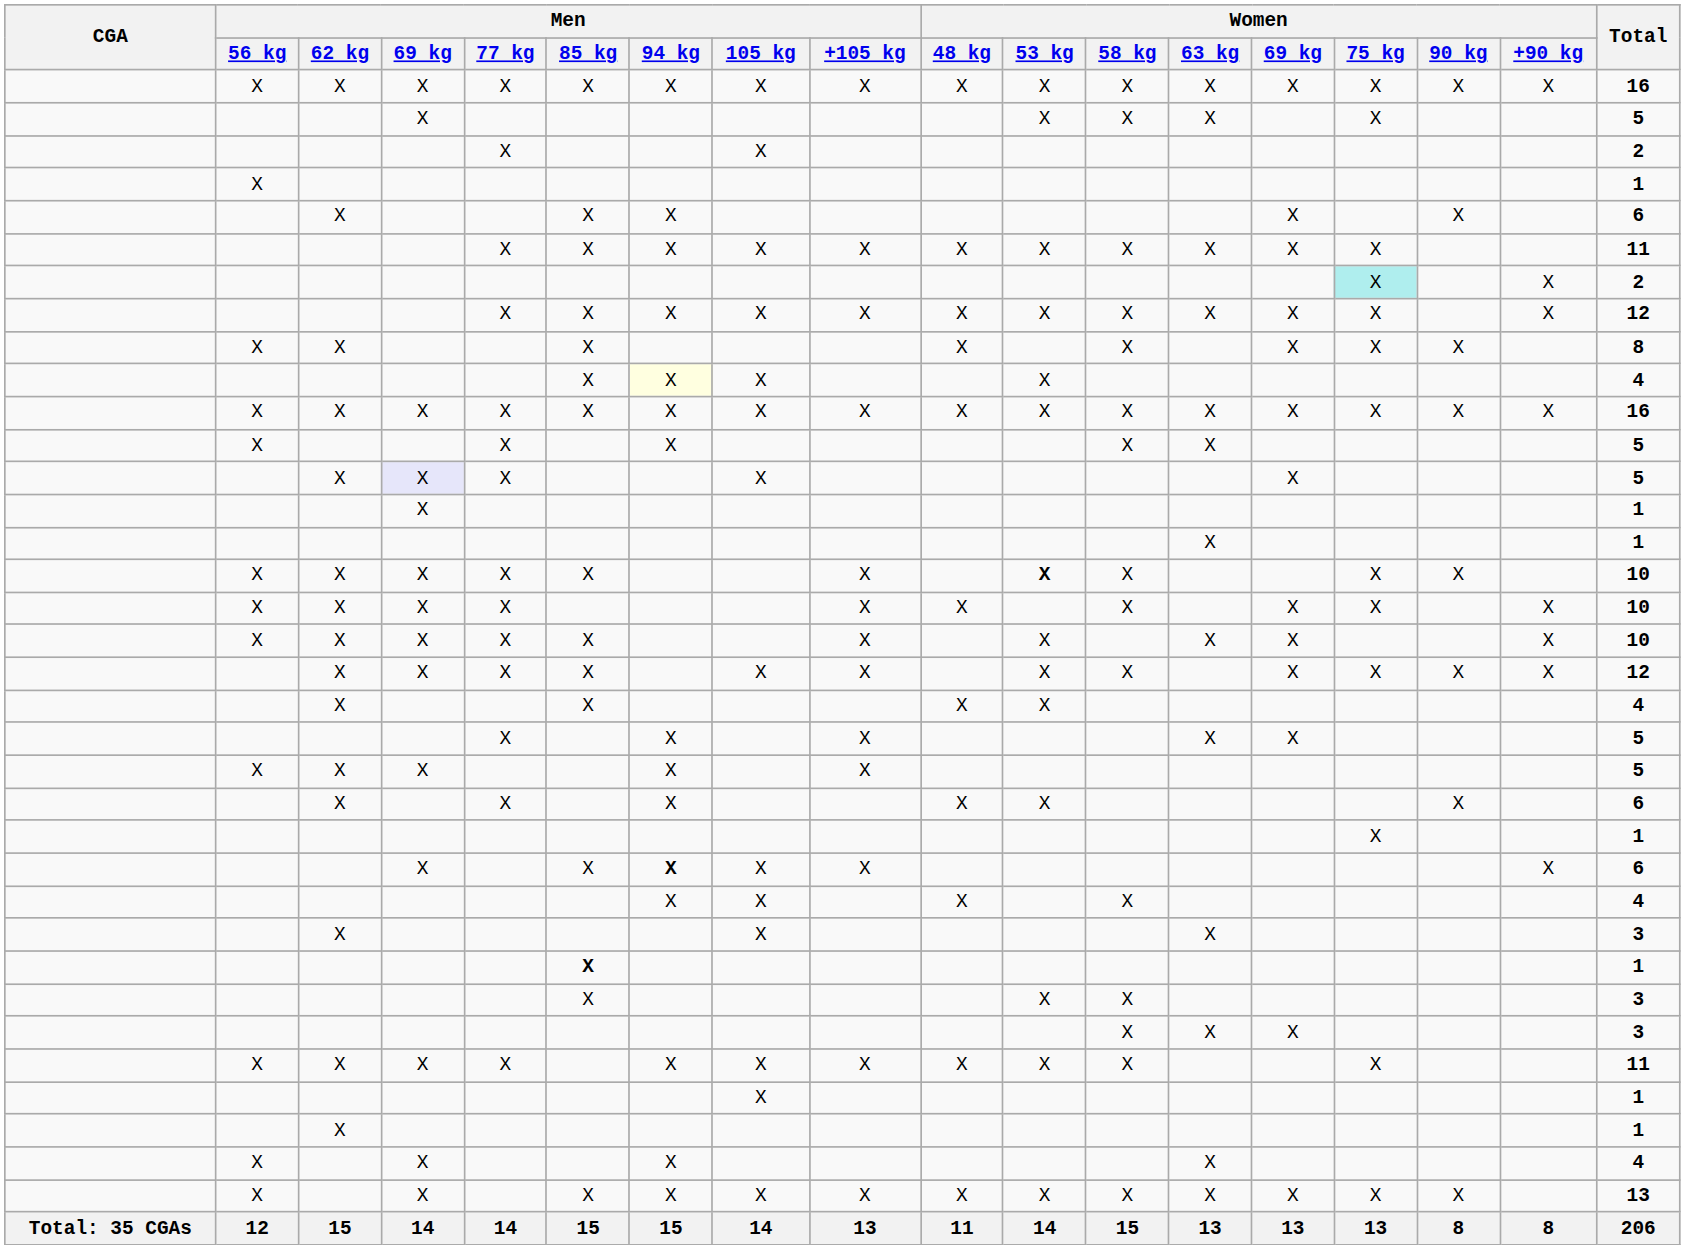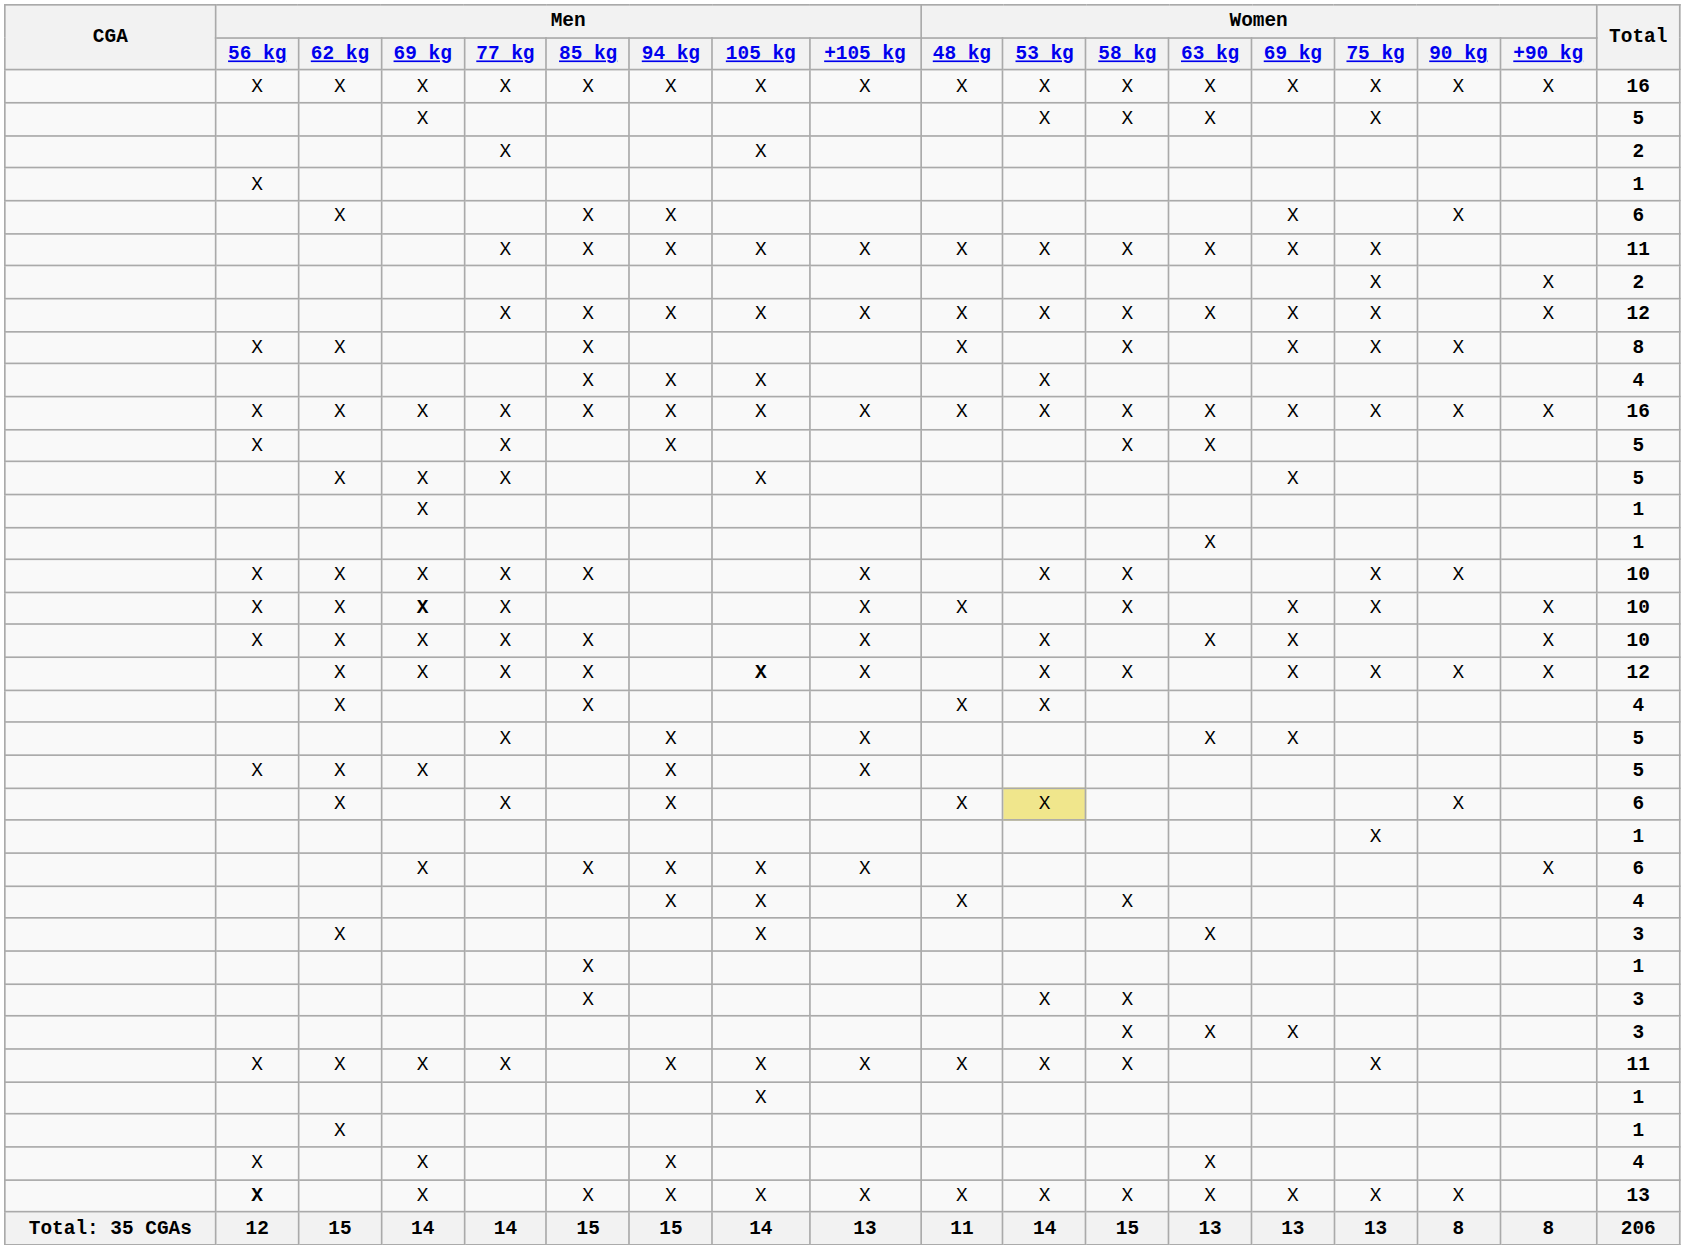(1376, 282) paleturquoise background -> (1376, 282) no background
(671, 380) lightyellow background -> (671, 380) no background
(423, 478) lavender background -> (423, 478) no background
(1045, 576) bold -> (1045, 576) normal
(423, 608) normal -> (423, 608) bold
(761, 673) normal -> (761, 673) bold
(1045, 804) no background -> (1045, 804) khaki background
(671, 869) bold -> (671, 869) normal
(588, 967) bold -> (588, 967) normal
(257, 1195) normal -> (257, 1195) bold
